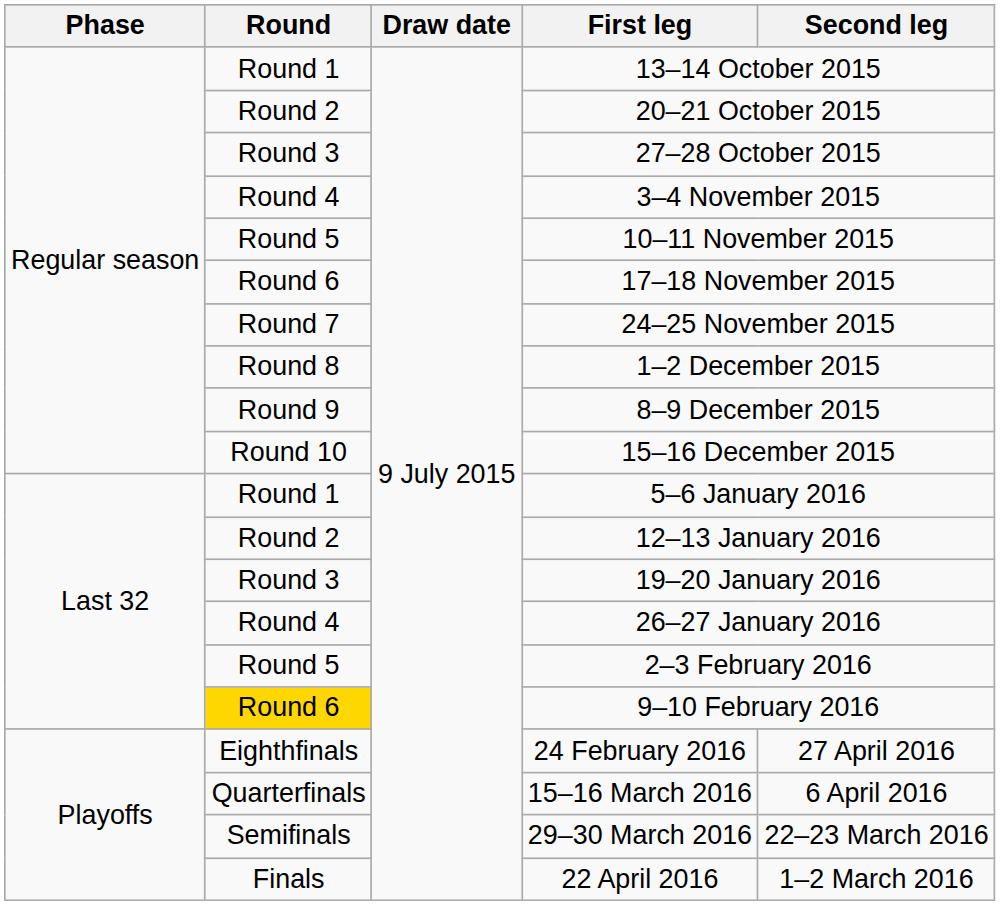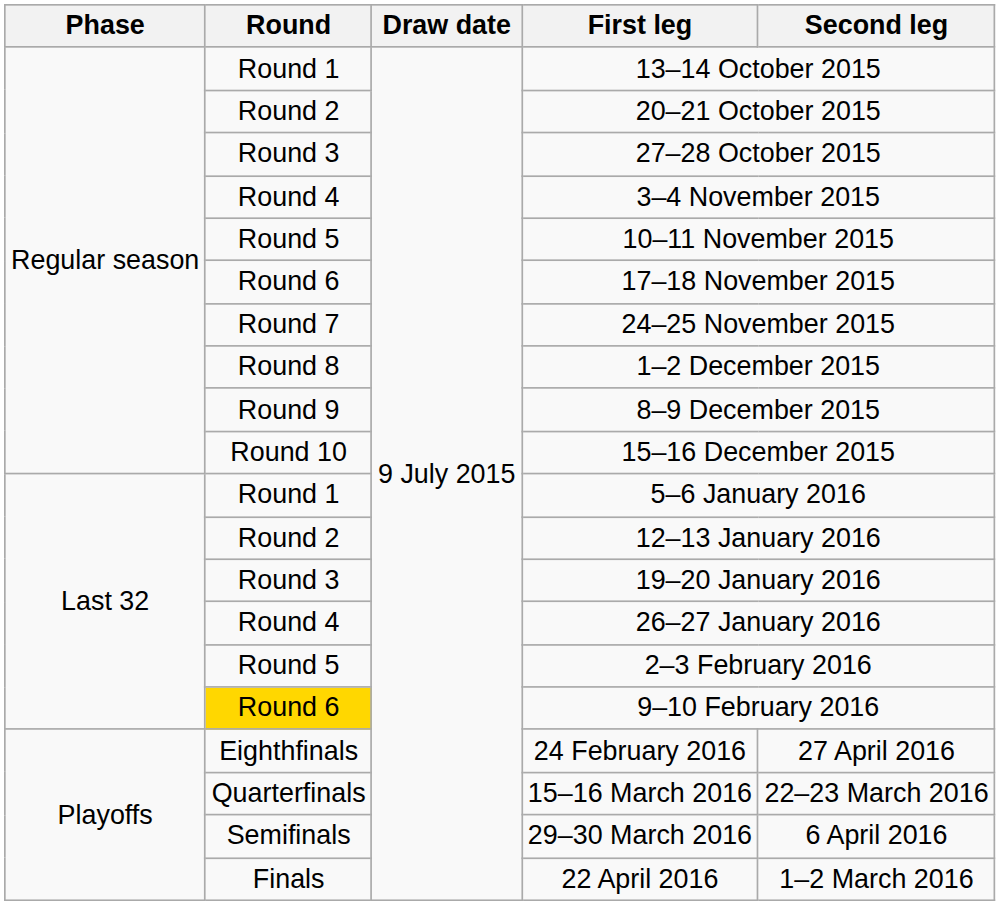(877, 793) 6 April 2016 -> (877, 793) 22–23 March 2016
(877, 835) 22–23 March 2016 -> (877, 835) 6 April 2016
